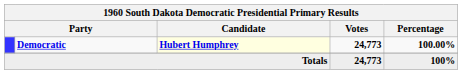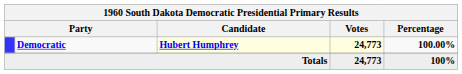(368, 45) no background -> (368, 45) lightyellow background
